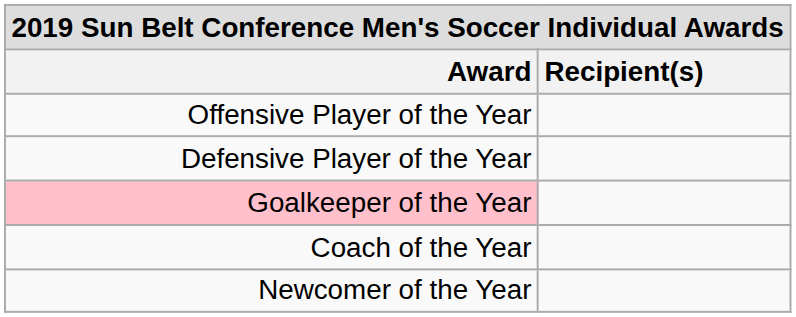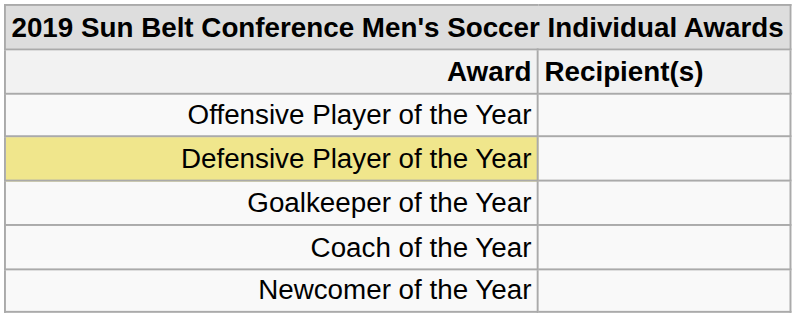(356, 159) no background -> (356, 159) khaki background
(389, 203) pink background -> (389, 203) no background
